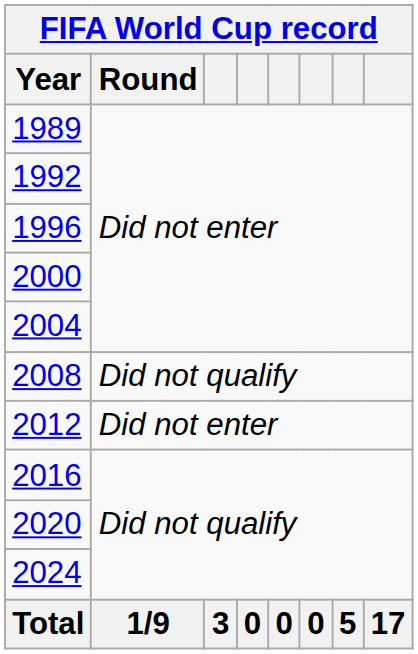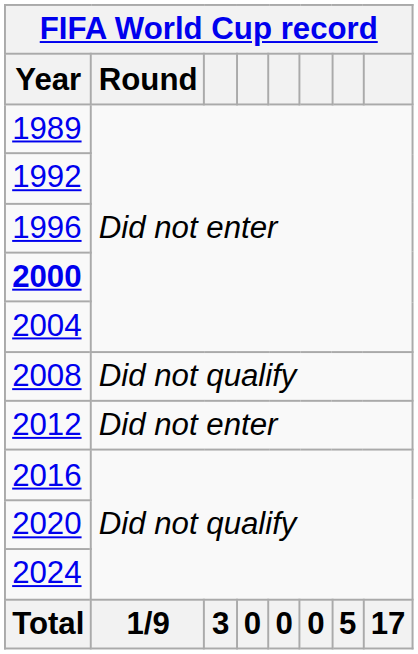(47, 276) normal -> (47, 276) bold
